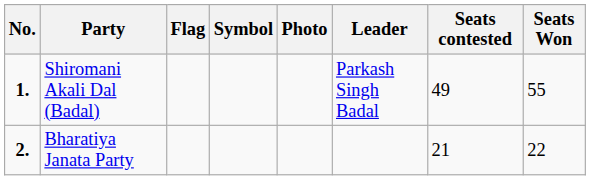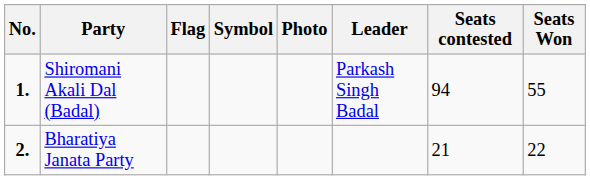(441, 89) 49 -> (441, 89) 94
